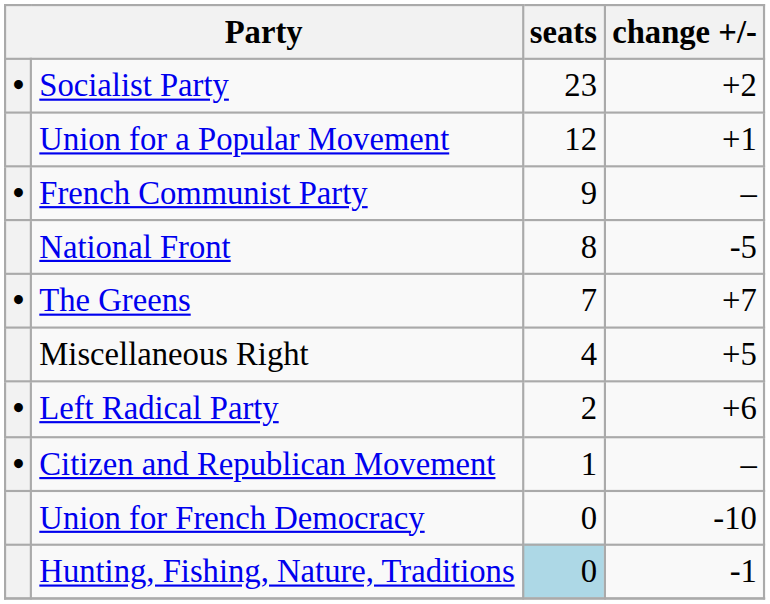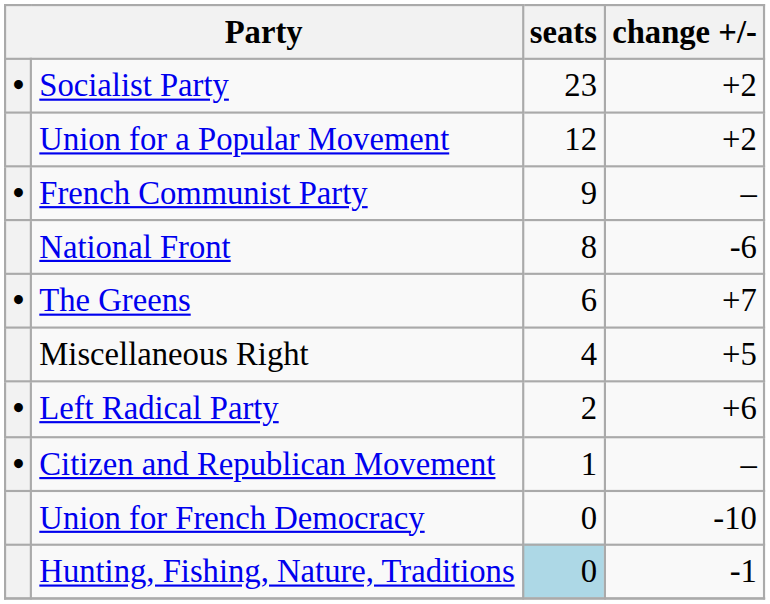(739, 139) +1 -> (739, 139) +2
(743, 247) -5 -> (743, 247) -6
(589, 301) 7 -> (589, 301) 6
